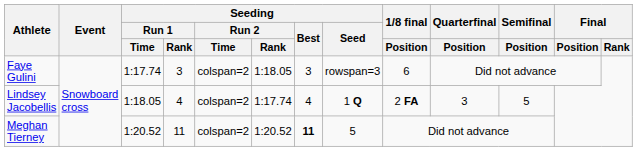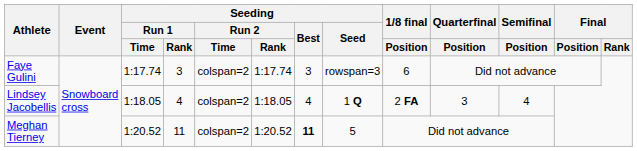(273, 71) 1:18.05 -> (273, 71) 1:17.74
(273, 101) 1:17.74 -> (273, 101) 1:18.05
(526, 101) 5 -> (526, 101) 4
